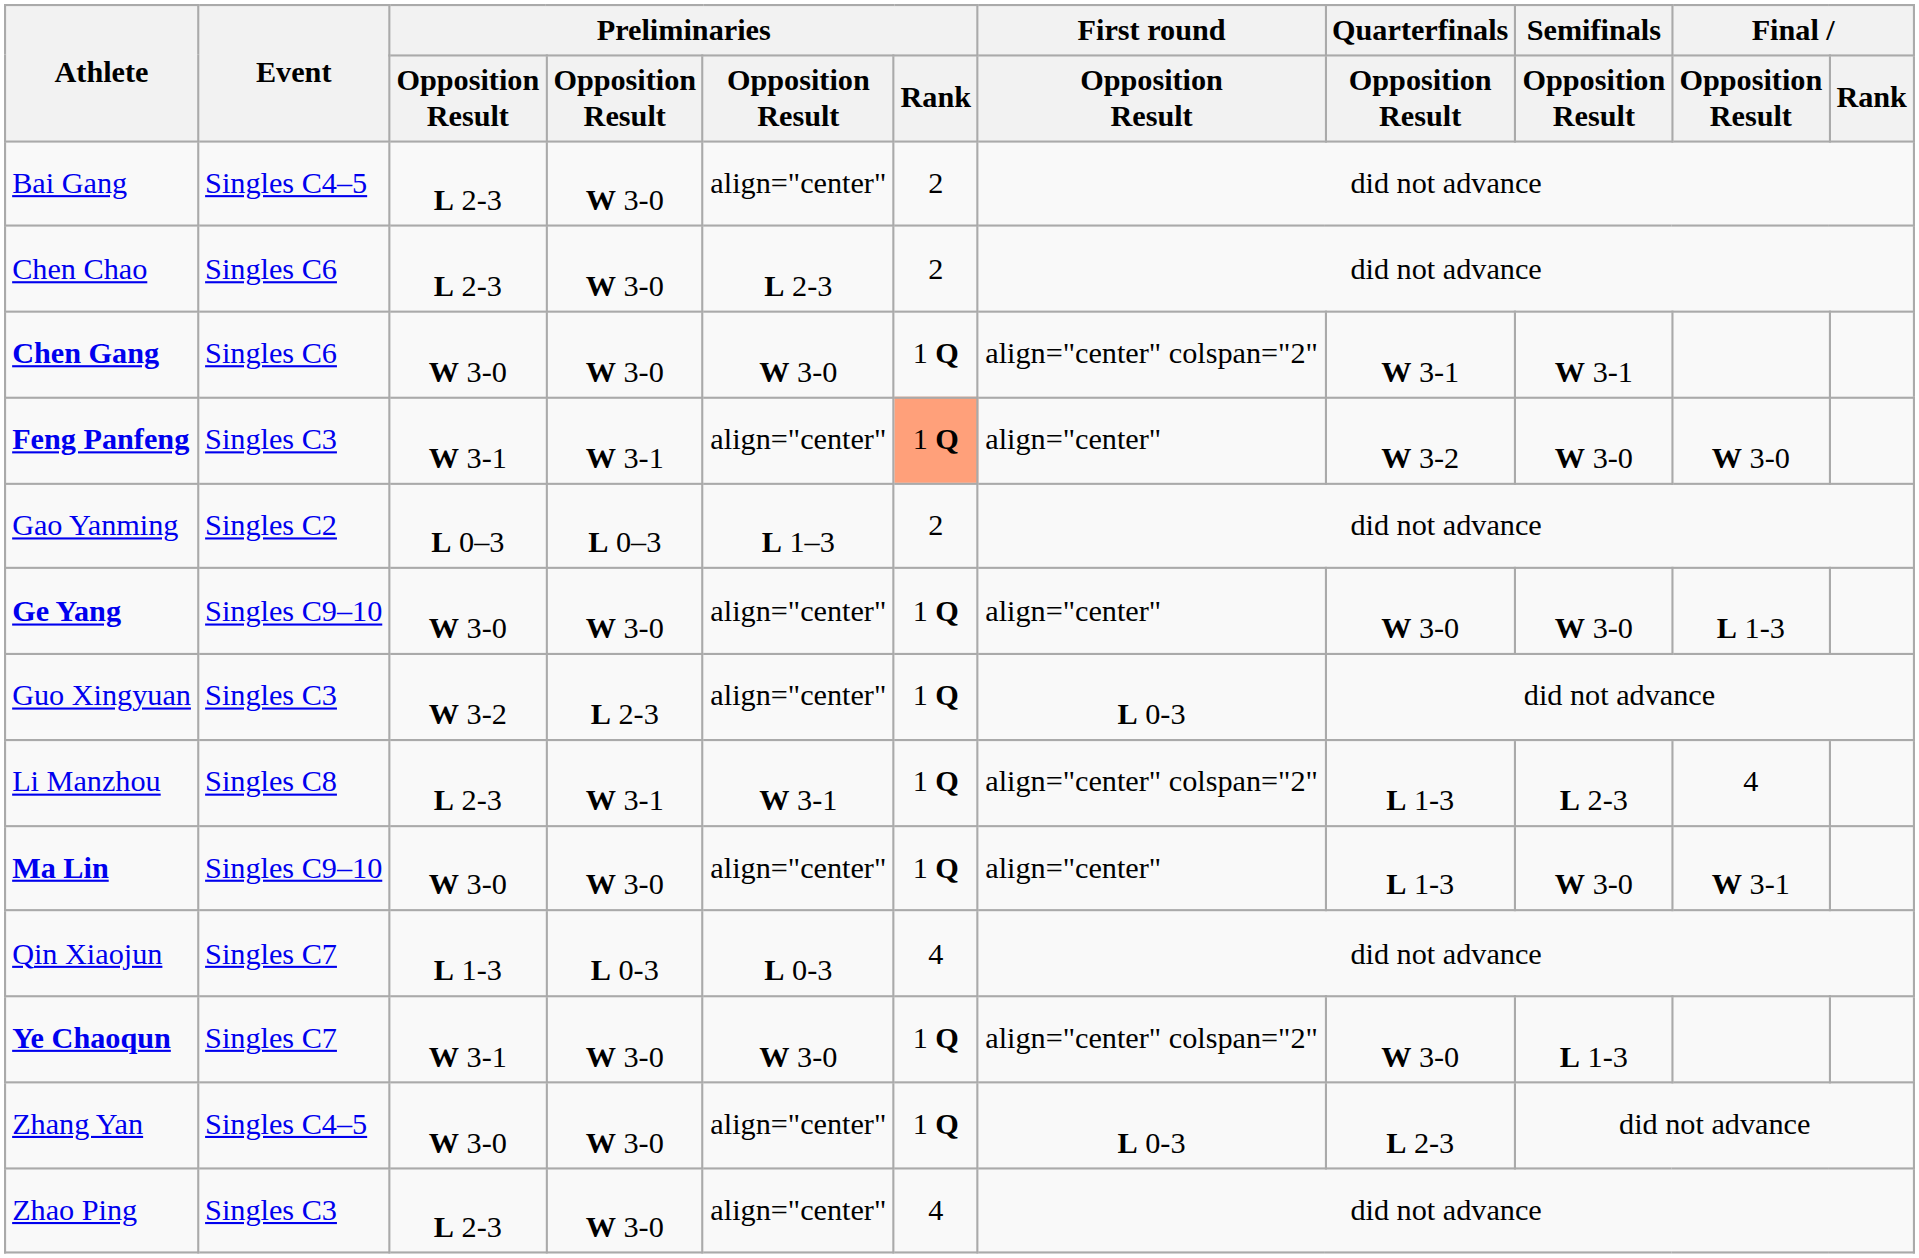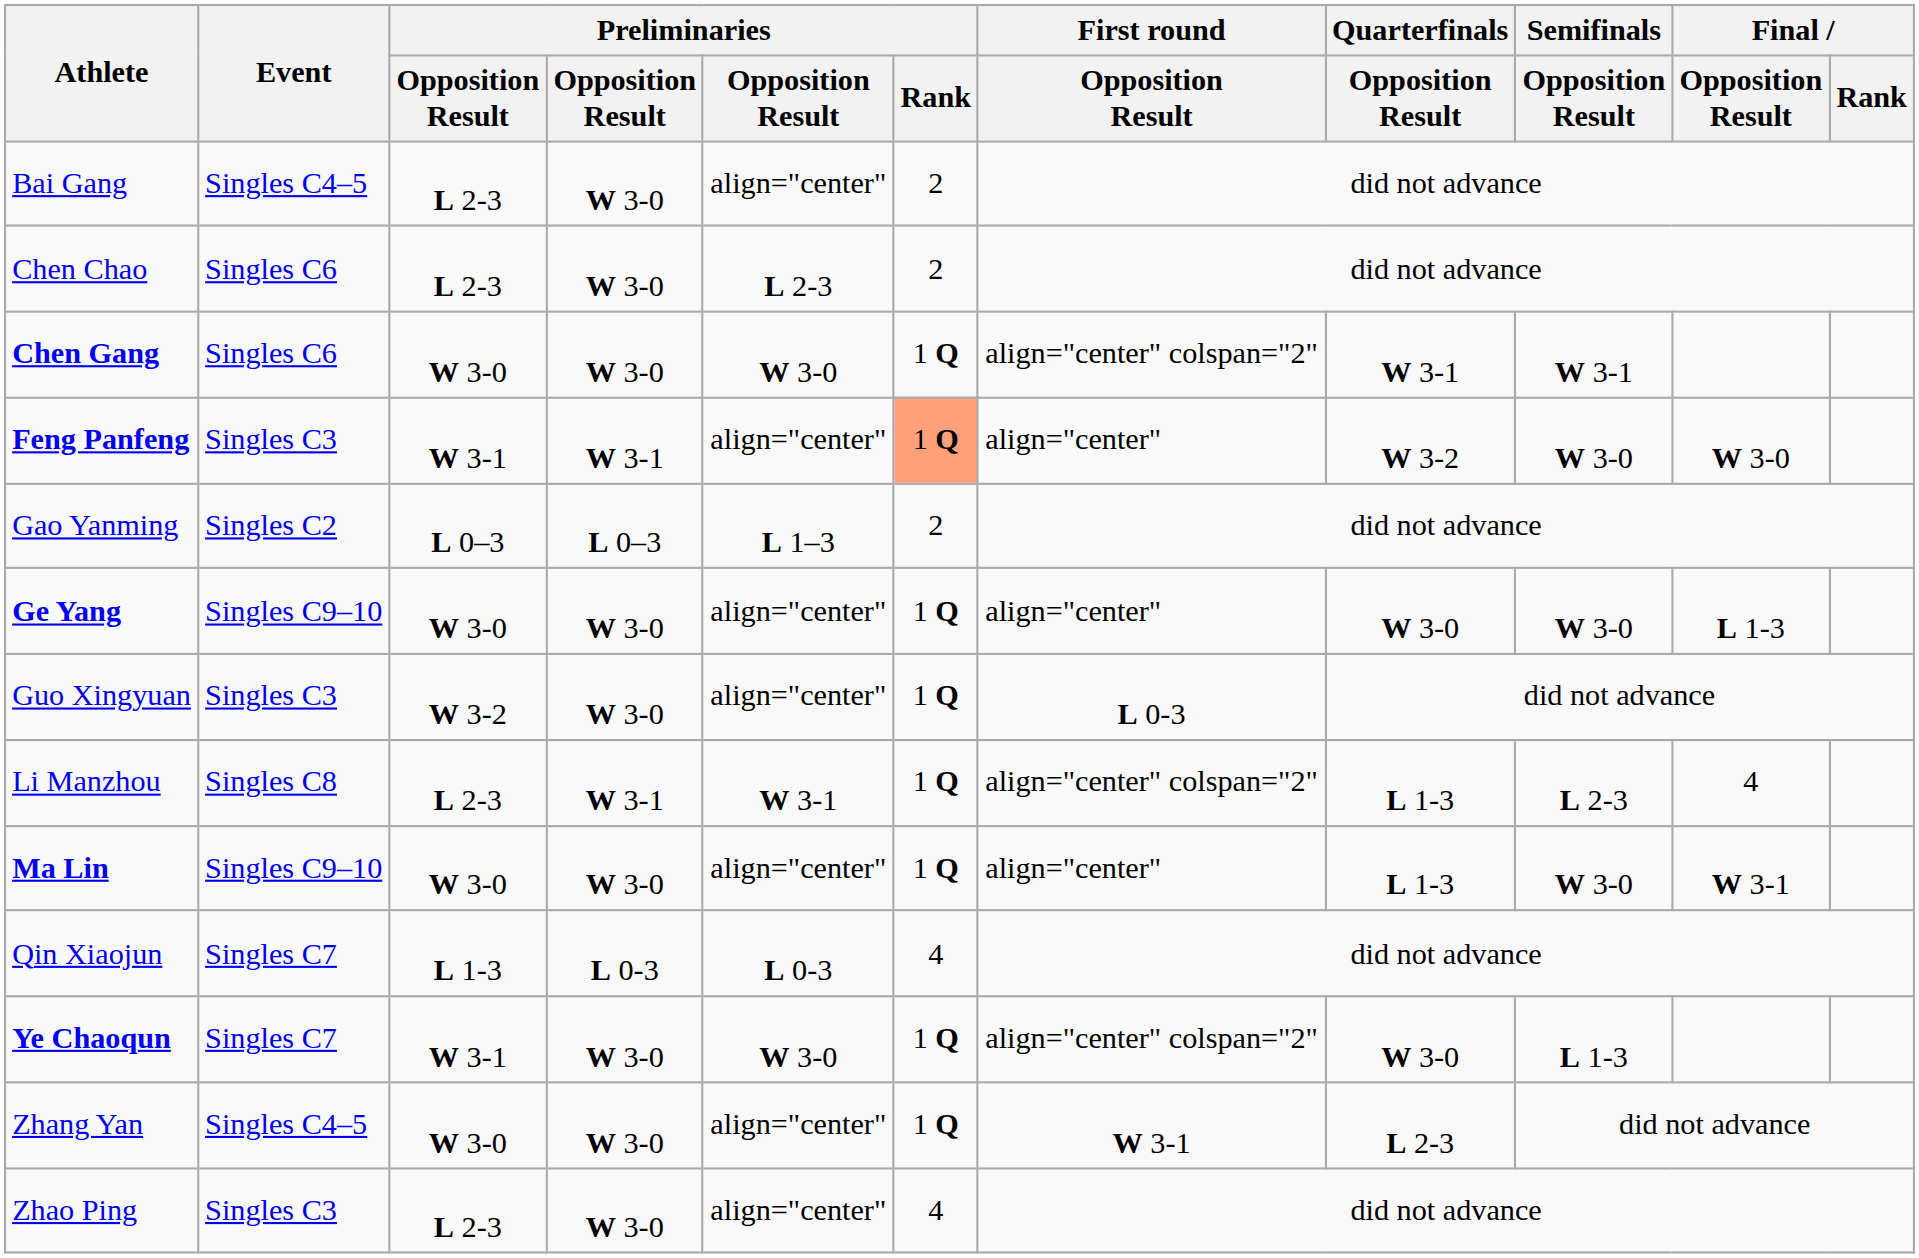(625, 714) L 2-3 -> (625, 714) W 3-0
(1152, 1142) L 0-3 -> (1152, 1142) W 3-1
